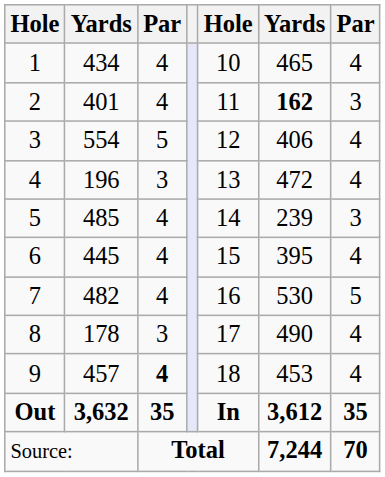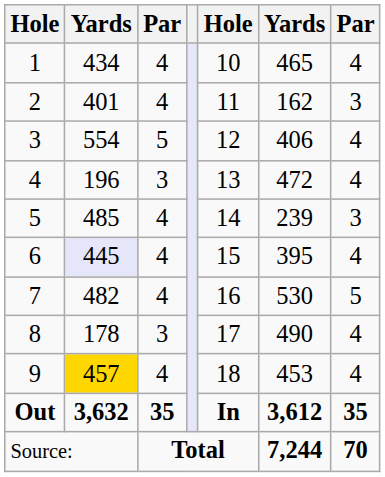(295, 101) bold -> (295, 101) normal
(101, 256) no background -> (101, 256) lavender background
(101, 373) no background -> (101, 373) gold background
(162, 373) bold -> (162, 373) normal
